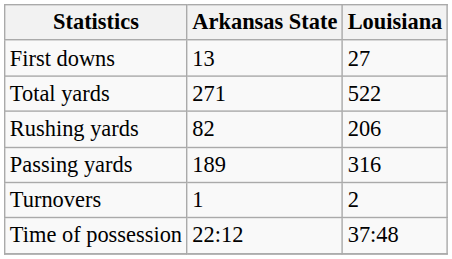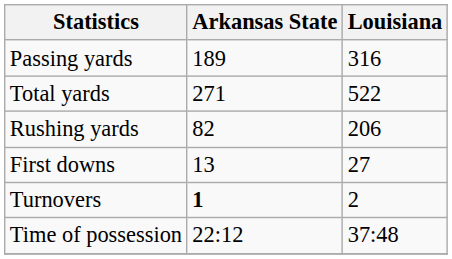rows swapped: (62, 57) <-> (71, 164)
(198, 199) normal -> (198, 199) bold
